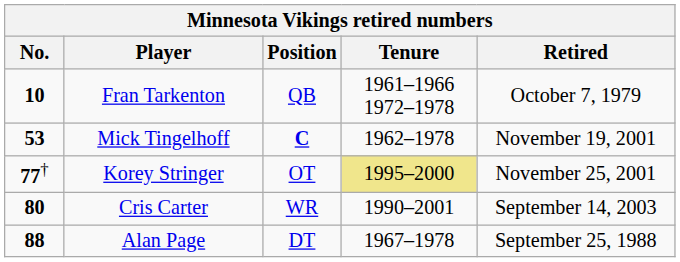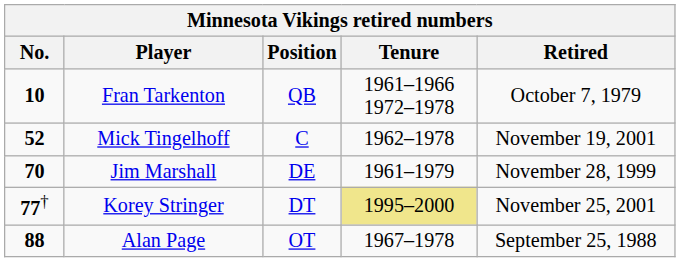(34, 139) 53 -> (34, 139) 52
(302, 139) bold -> (302, 139) normal
+ row: (163, 171)
(302, 173) OT -> (302, 205) DT
- row: (163, 208)
(302, 240) DT -> (302, 240) OT
